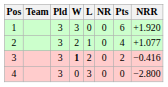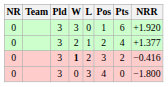columns swapped: (14, 12) <-> (104, 12)
(147, 43) +1.077 -> (147, 43) +1.377
(147, 74) −2.800 -> (147, 74) −1.800
